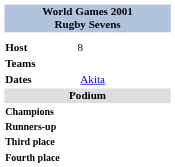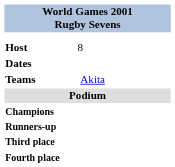(20, 63) Teams -> (18, 63) Dates
(18, 79) Dates -> (20, 79) Teams
